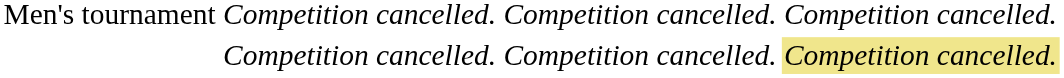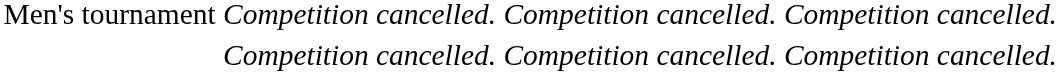(920, 55) khaki background -> (920, 55) no background
